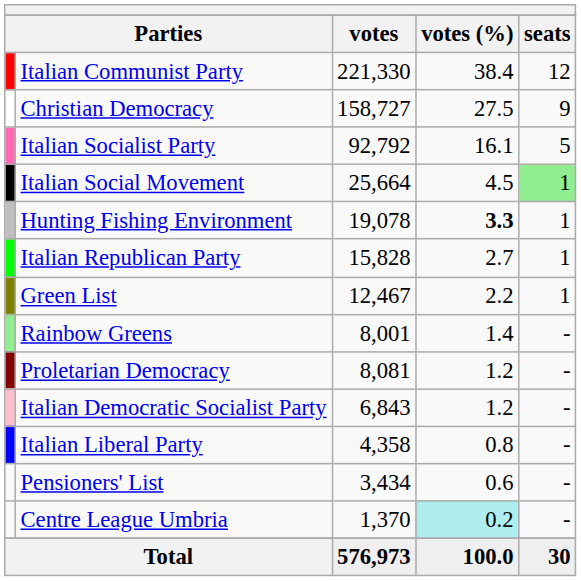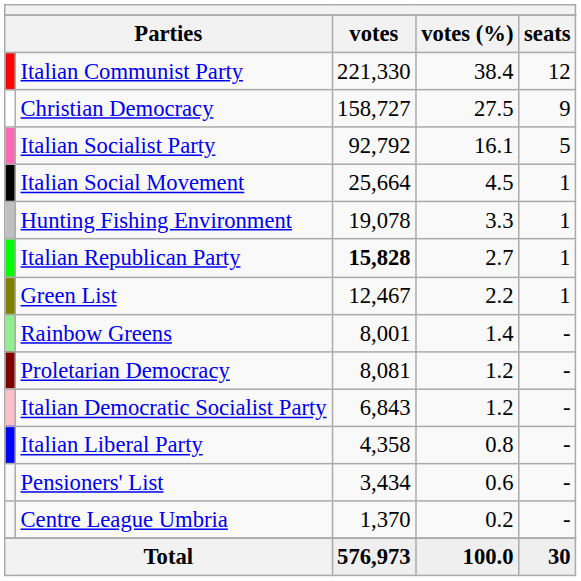(565, 183) lightgreen background -> (565, 183) no background
(499, 220) bold -> (499, 220) normal
(380, 257) normal -> (380, 257) bold
(499, 519) paleturquoise background -> (499, 519) no background
